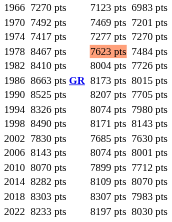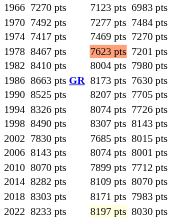(108, 22) 7469 pts -> (108, 22) 7277 pts
(150, 22) 7201 pts -> (150, 22) 7484 pts
(108, 37) 7277 pts -> (108, 37) 7469 pts
(150, 51) 7484 pts -> (150, 51) 7201 pts
(150, 66) 7726 pts -> (150, 66) 7980 pts
(150, 80) 8015 pts -> (150, 80) 7630 pts
(150, 109) 7980 pts -> (150, 109) 7726 pts
(108, 124) 8171 pts -> (108, 124) 8307 pts
(150, 138) 7630 pts -> (150, 138) 8015 pts
(108, 196) 8307 pts -> (108, 196) 8171 pts
(108, 211) no background -> (108, 211) lightyellow background
